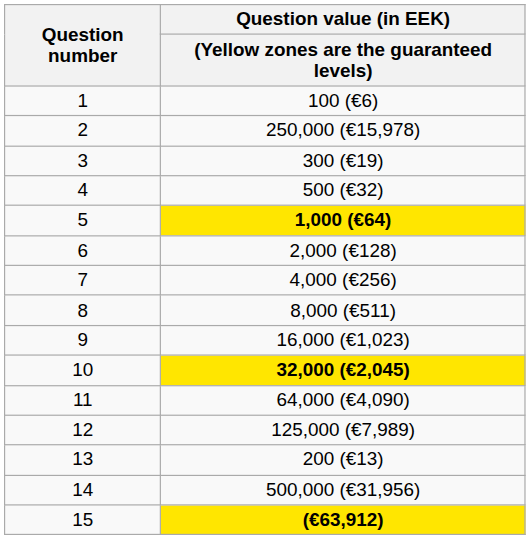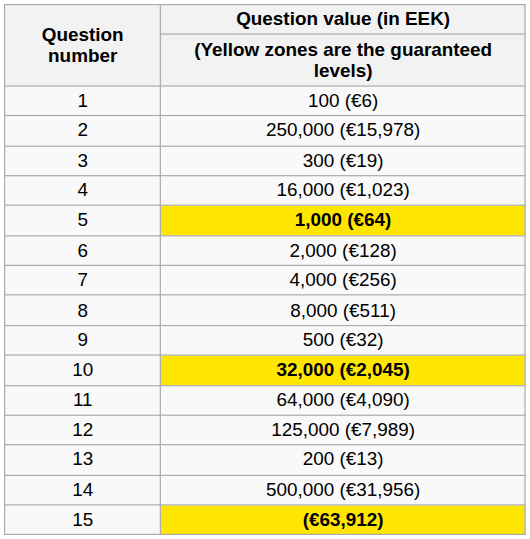(343, 190) 500 (€32) -> (343, 190) 16,000 (€1,023)
(343, 340) 16,000 (€1,023) -> (343, 340) 500 (€32)
